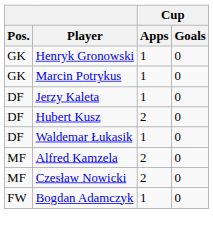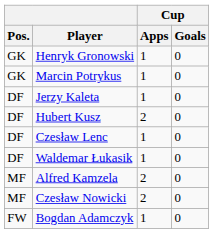+ row: (72, 137)
